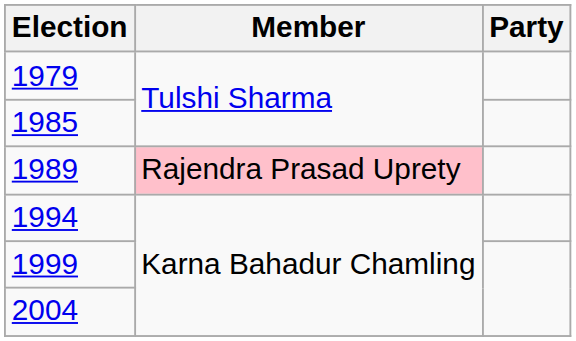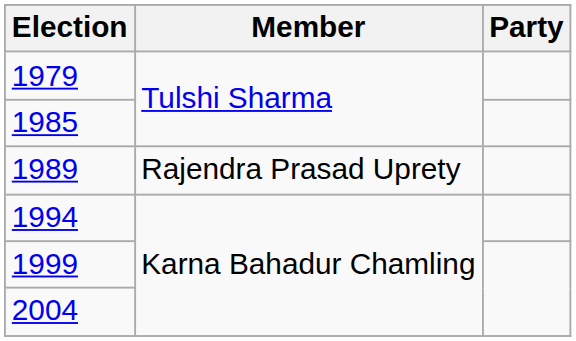(301, 169) pink background -> (301, 169) no background
